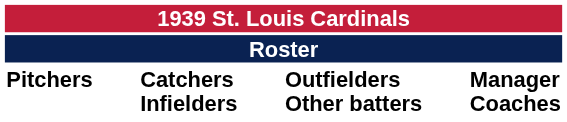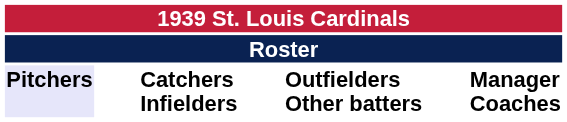(49, 79) no background -> (49, 79) lavender background
